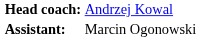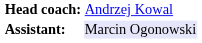(140, 29) no background -> (140, 29) lavender background
